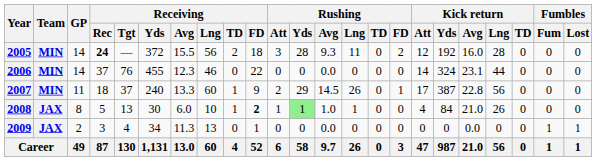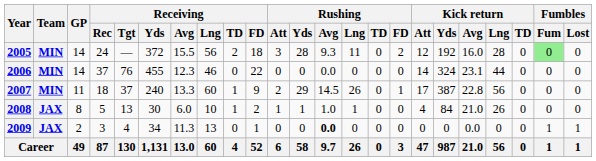(102, 52) bold -> (102, 52) normal
(549, 52) no background -> (549, 52) lightgreen background
(256, 109) bold -> (256, 109) normal
(302, 109) lightgreen background -> (302, 109) no background
(328, 128) normal -> (328, 128) bold
